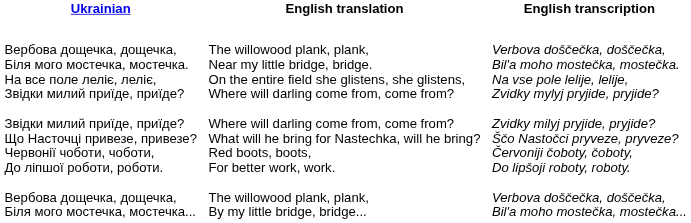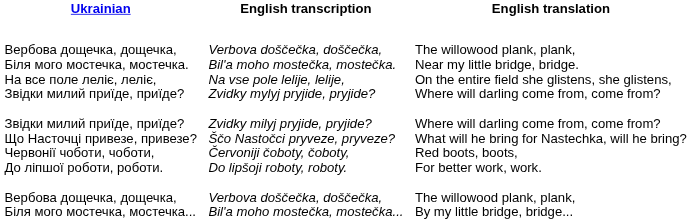columns swapped: (589, 9) <-> (344, 9)
